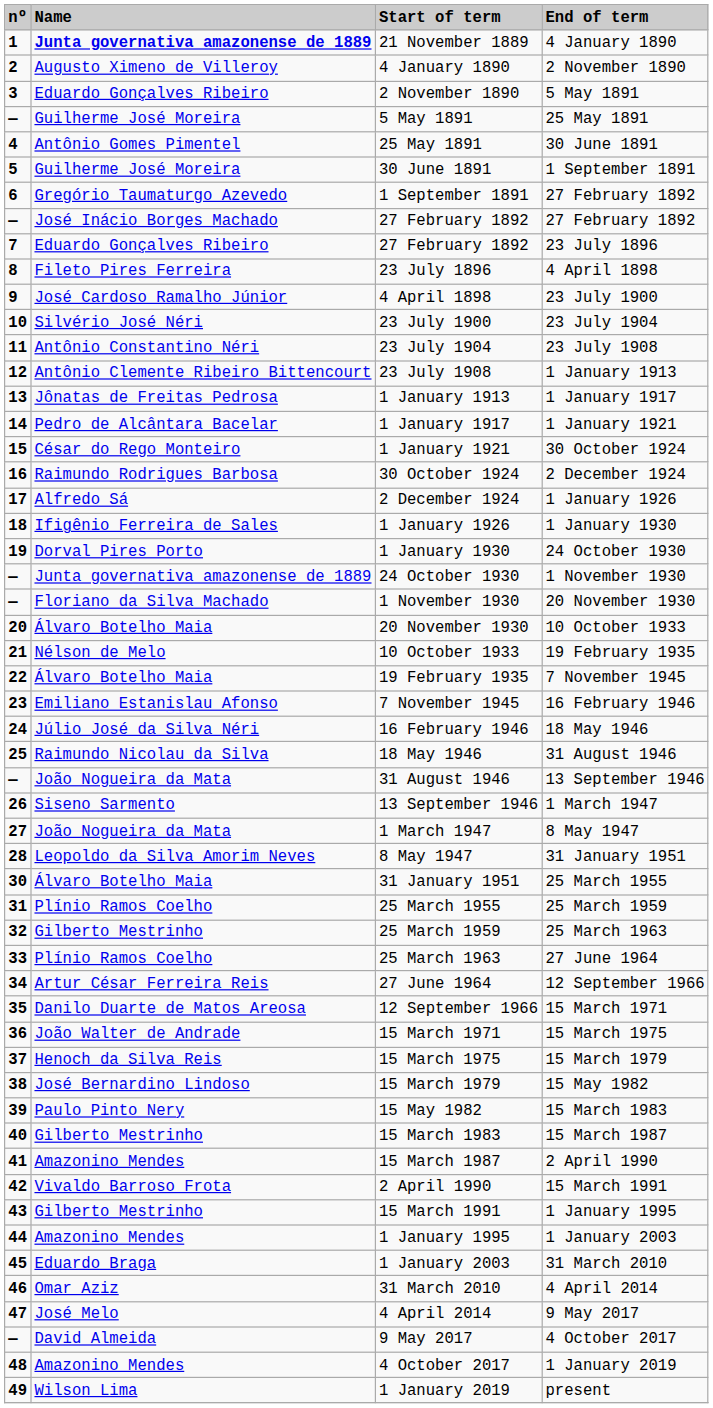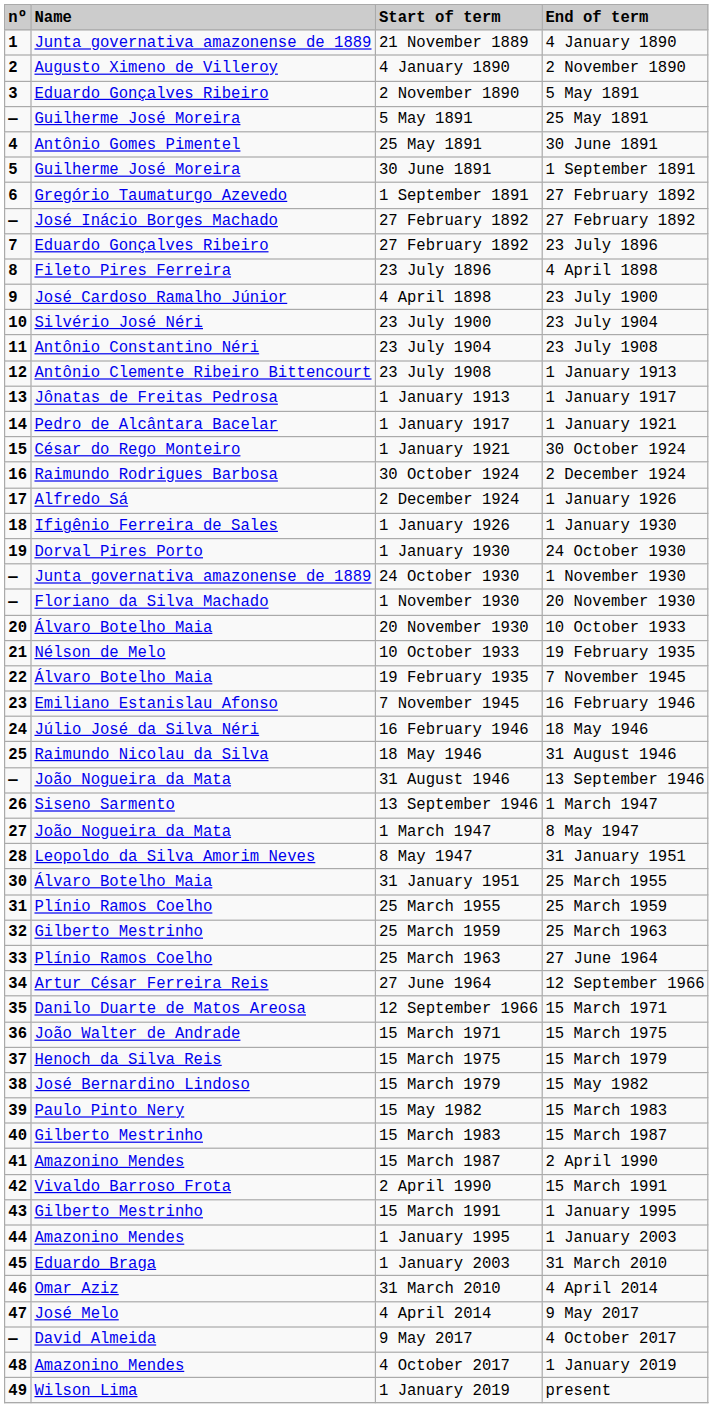(203, 43) bold -> (203, 43) normal
